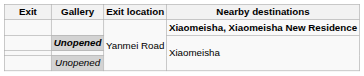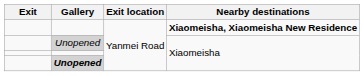(78, 43) bold -> (78, 43) normal
(78, 63) normal -> (78, 63) bold
